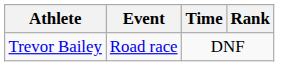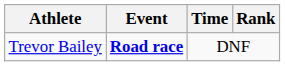(144, 46) normal -> (147, 46) bold
